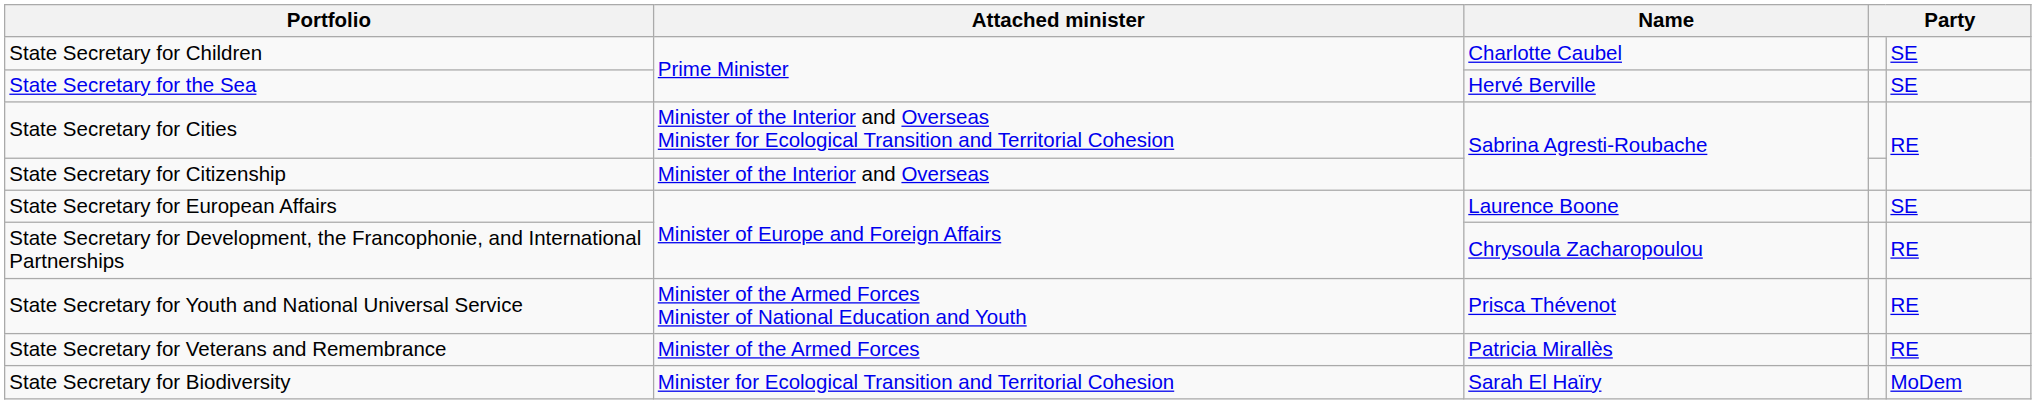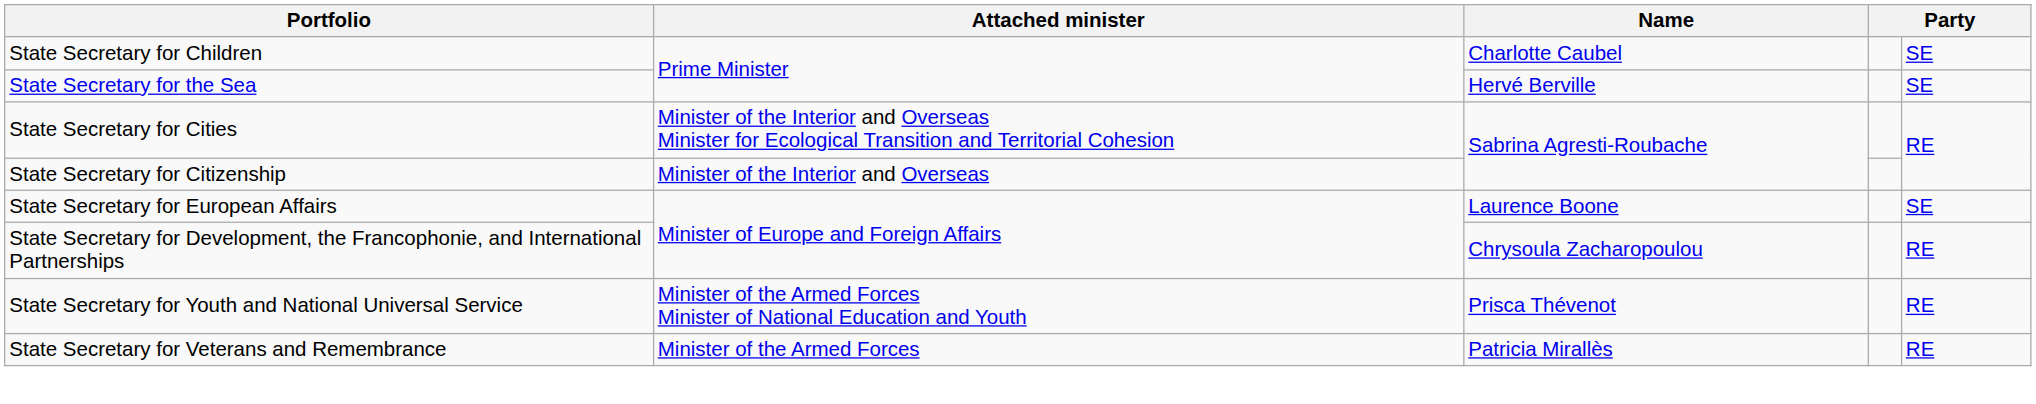- row: (150, 382)
